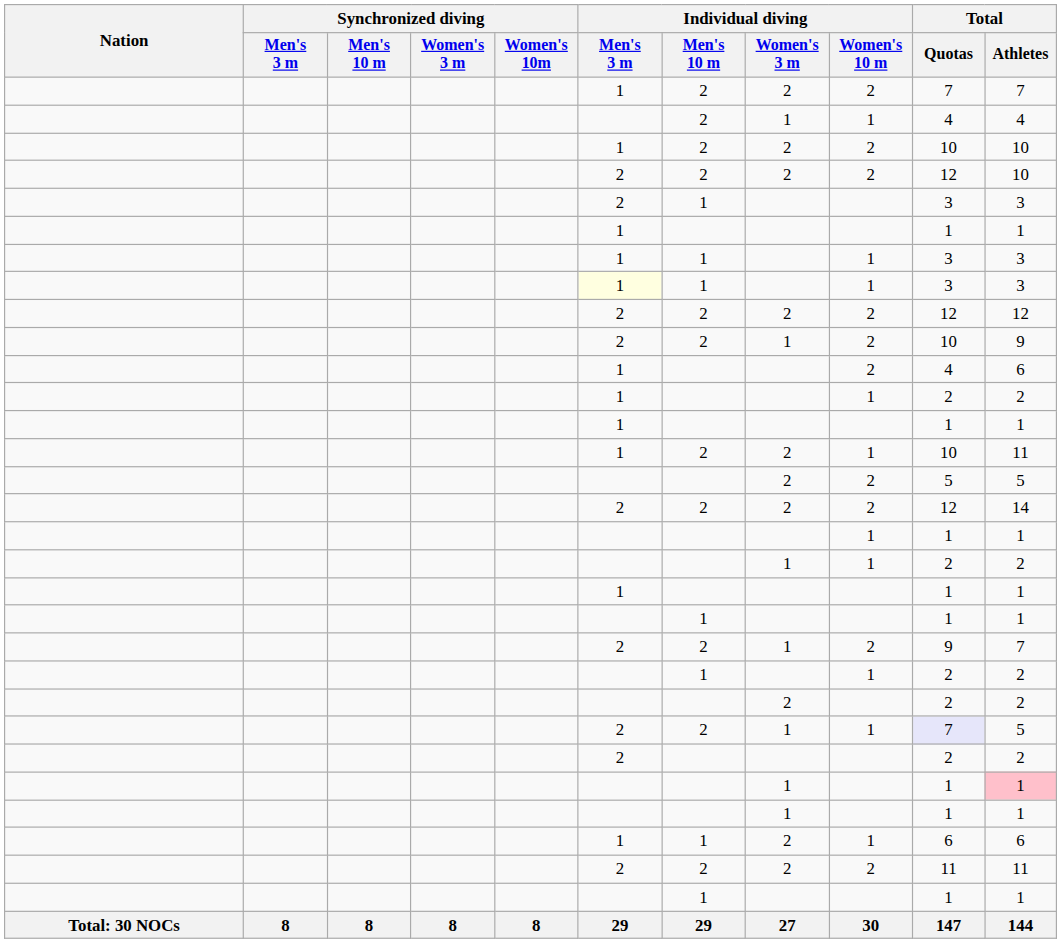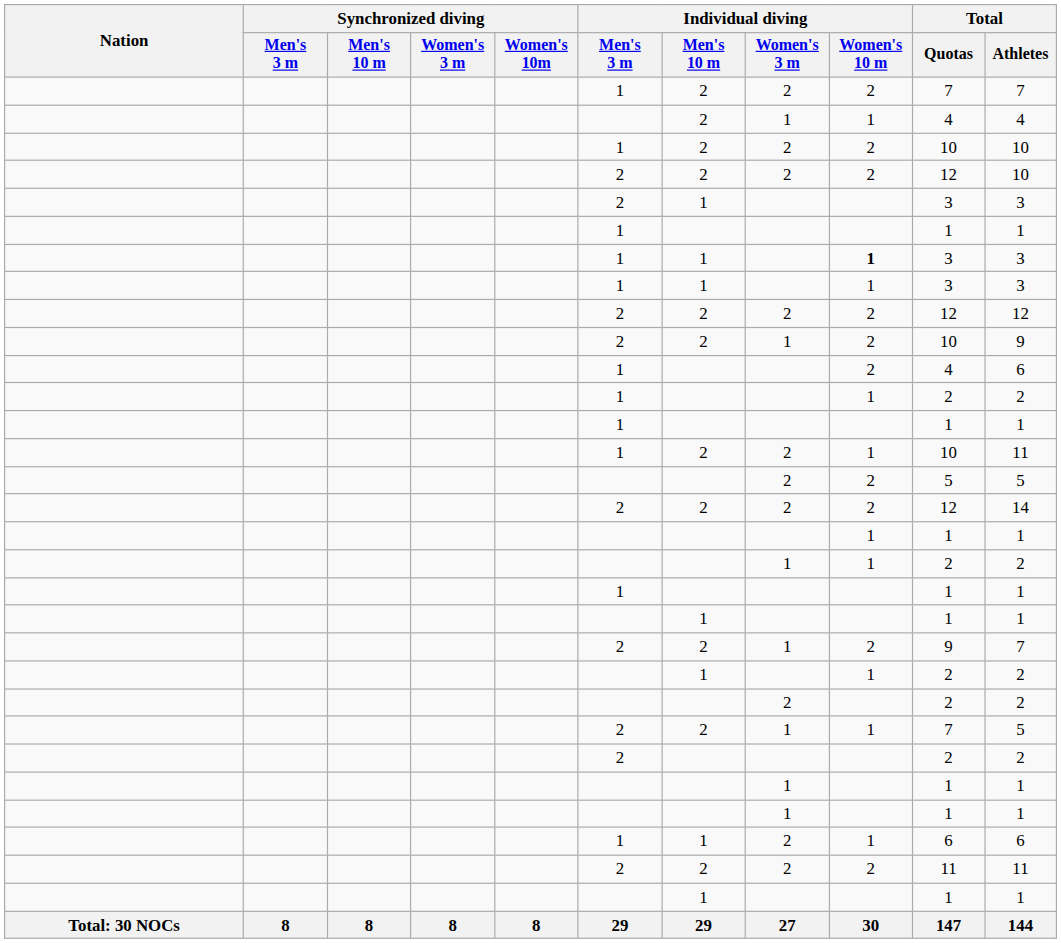(871, 258) normal -> (871, 258) bold
(620, 286) lightyellow background -> (620, 286) no background
(949, 730) lavender background -> (949, 730) no background
(1020, 786) pink background -> (1020, 786) no background
